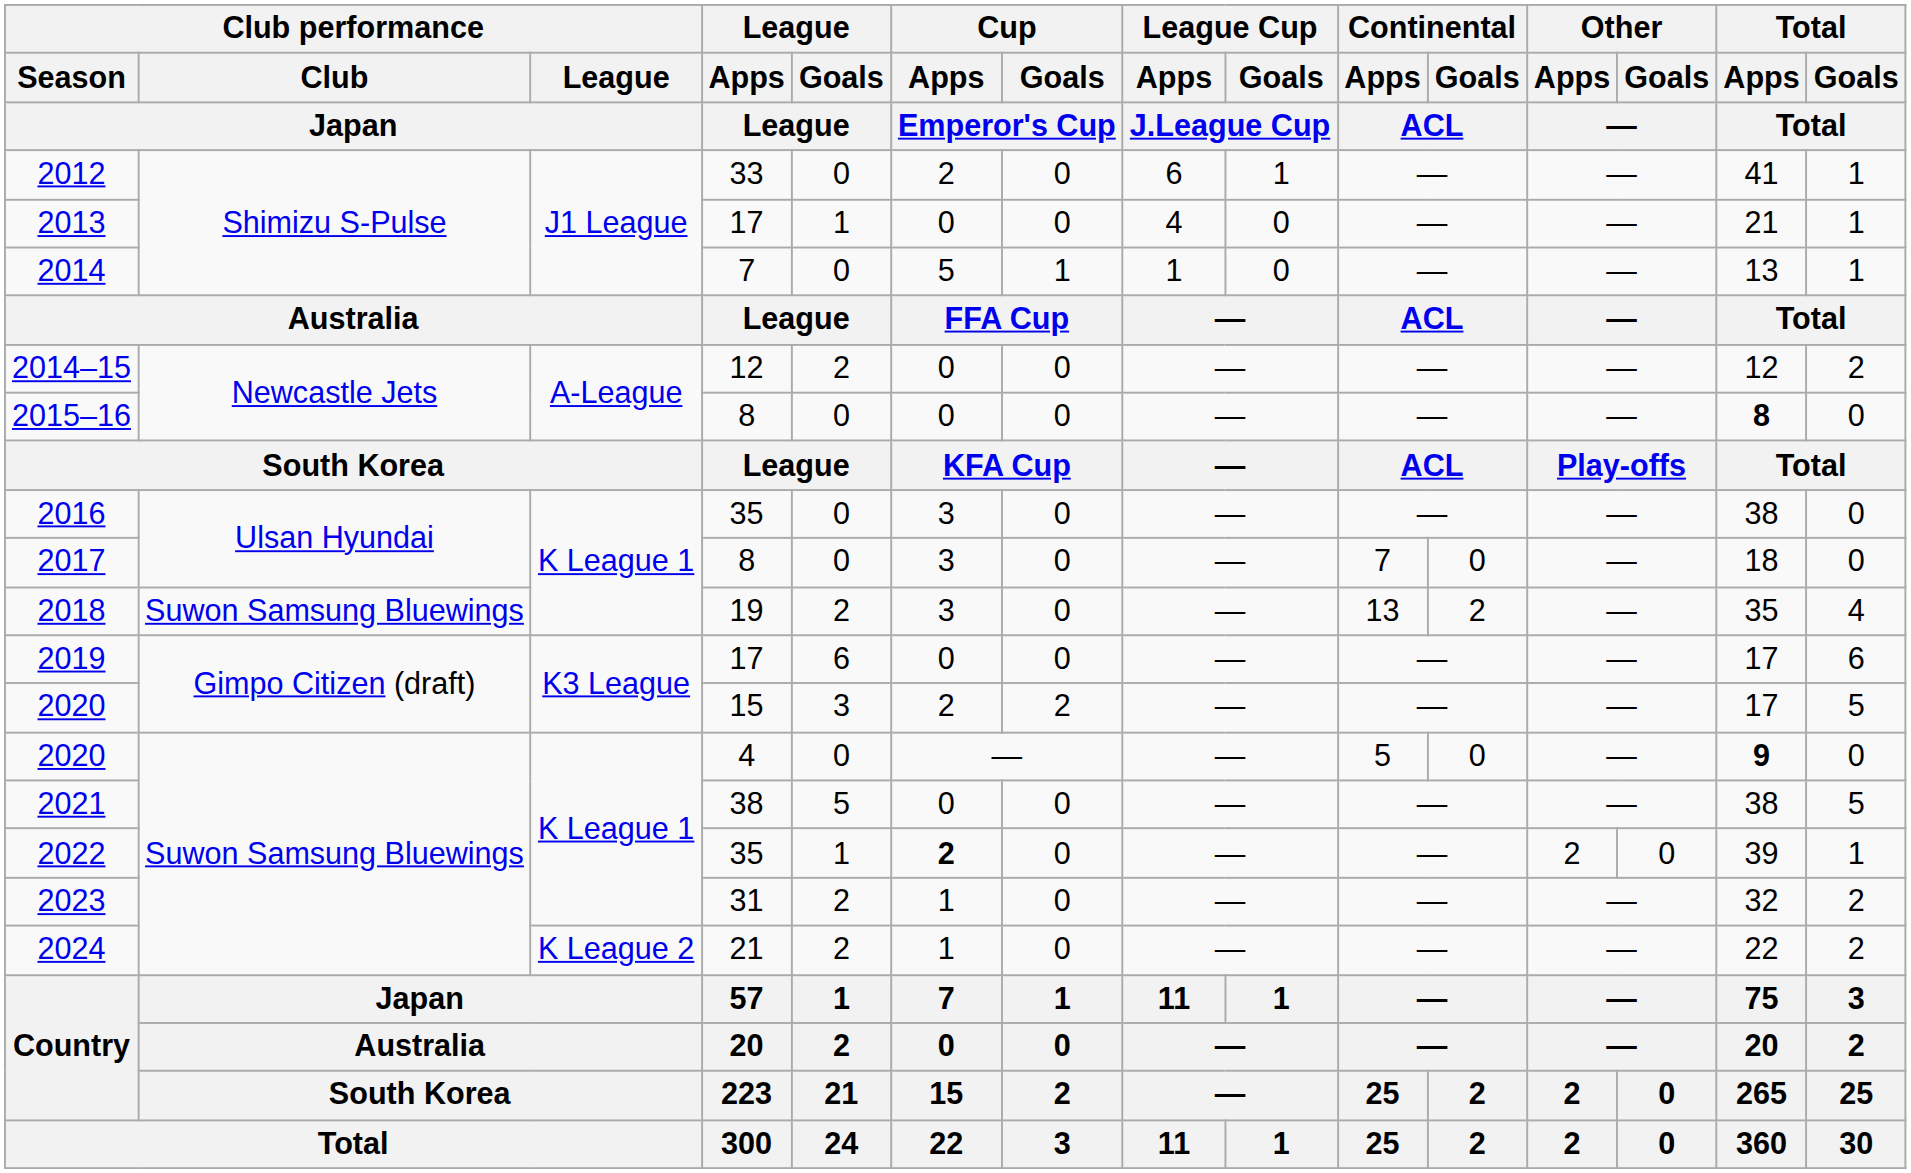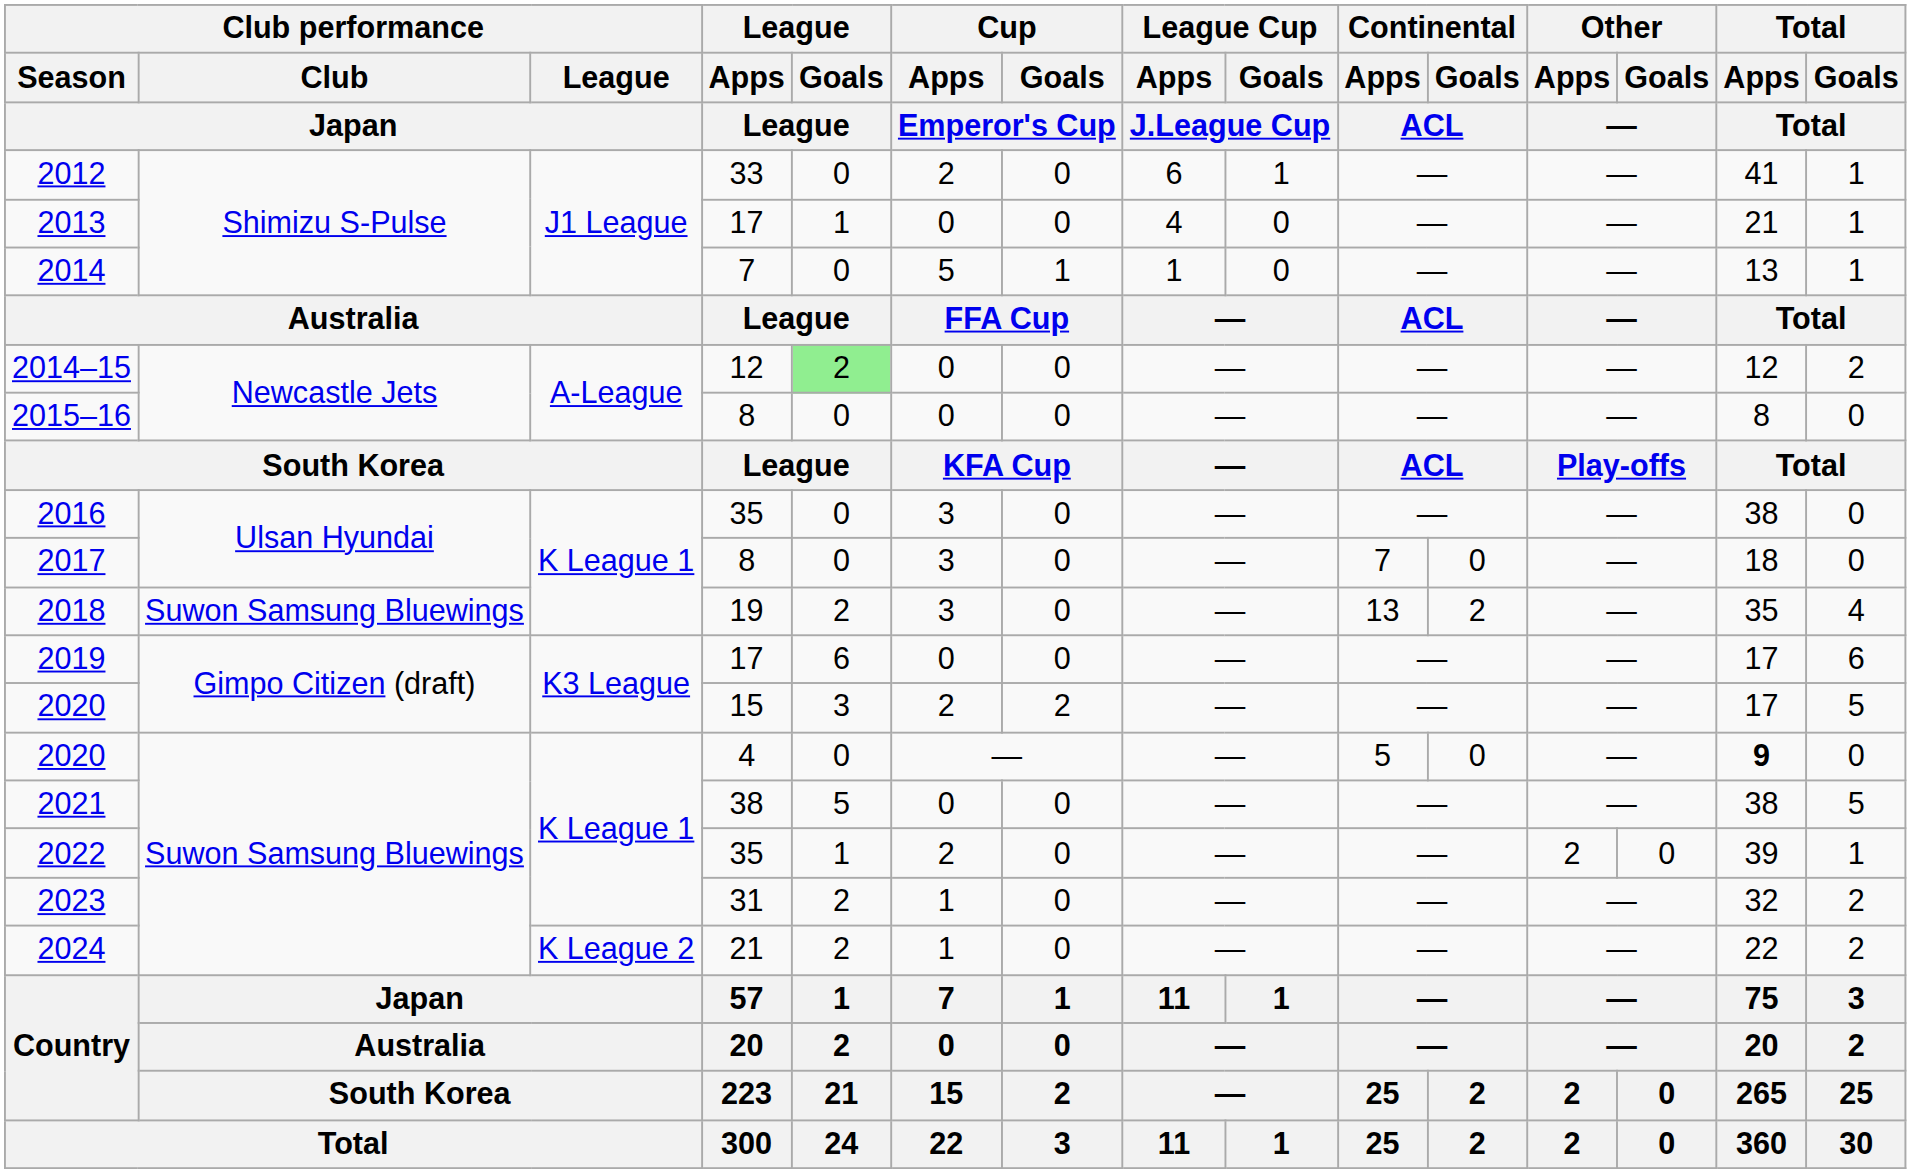(841, 367) no background -> (841, 367) lightgreen background
(1762, 416) bold -> (1762, 416) normal
(946, 852) bold -> (946, 852) normal
